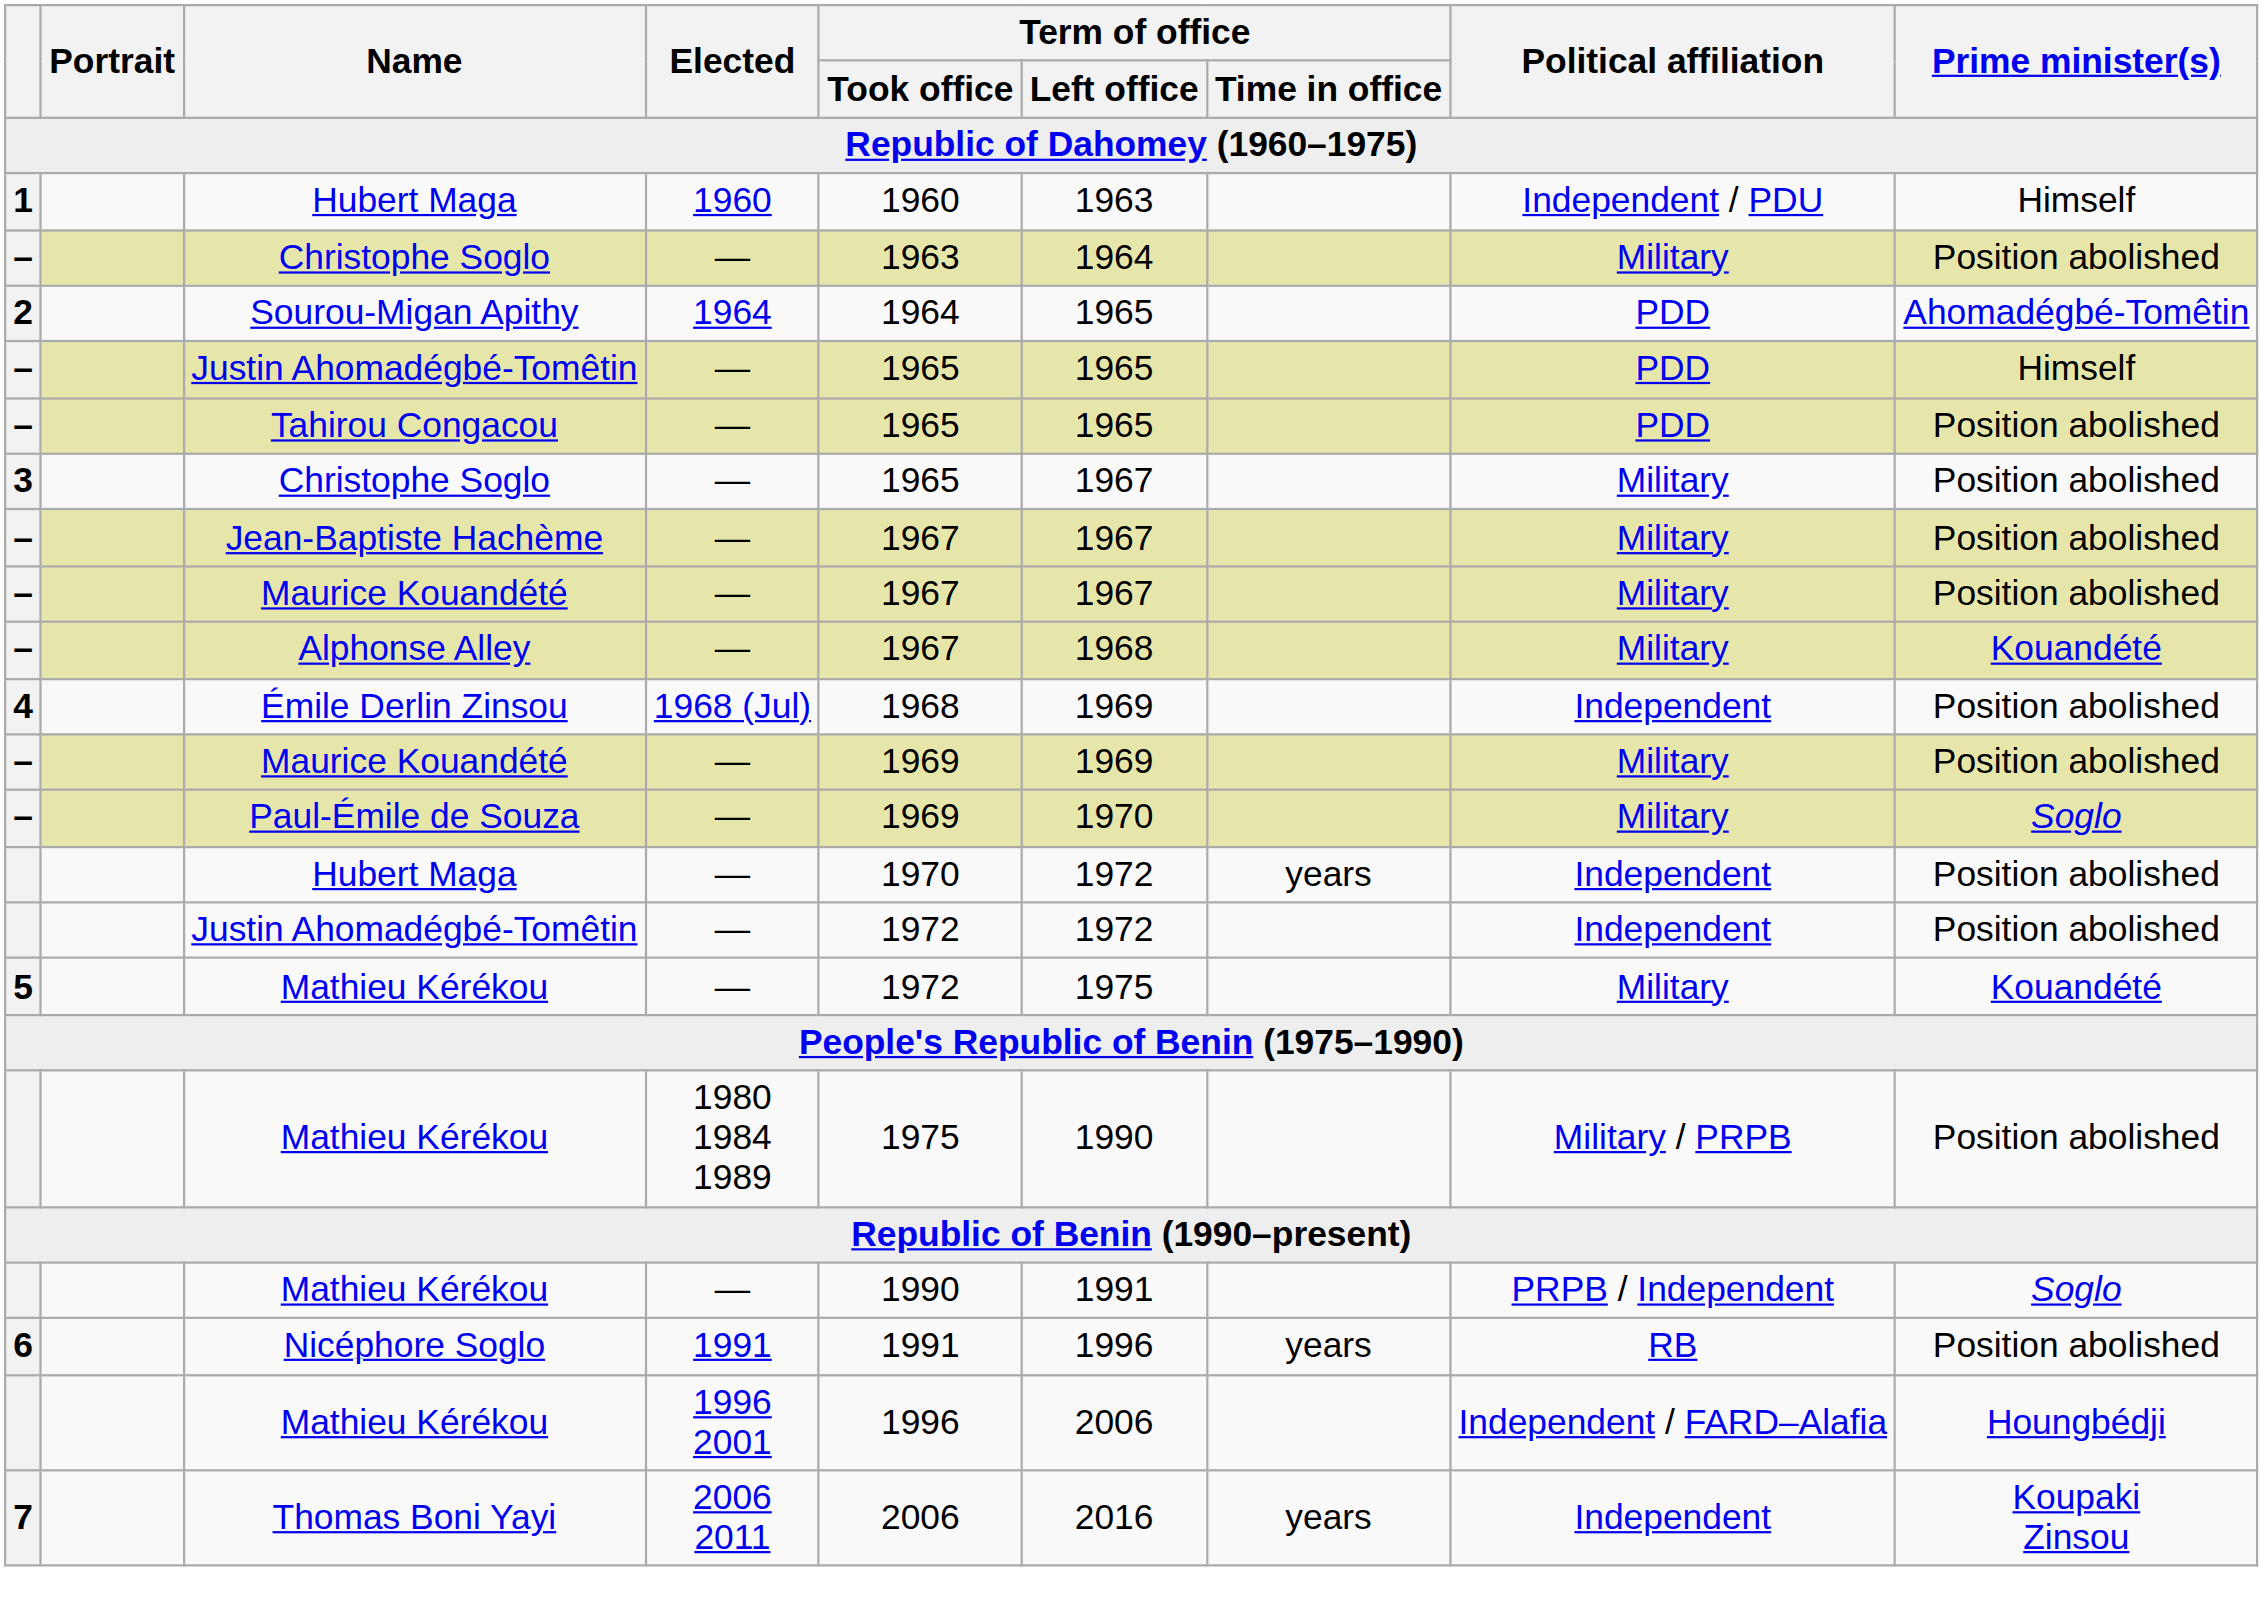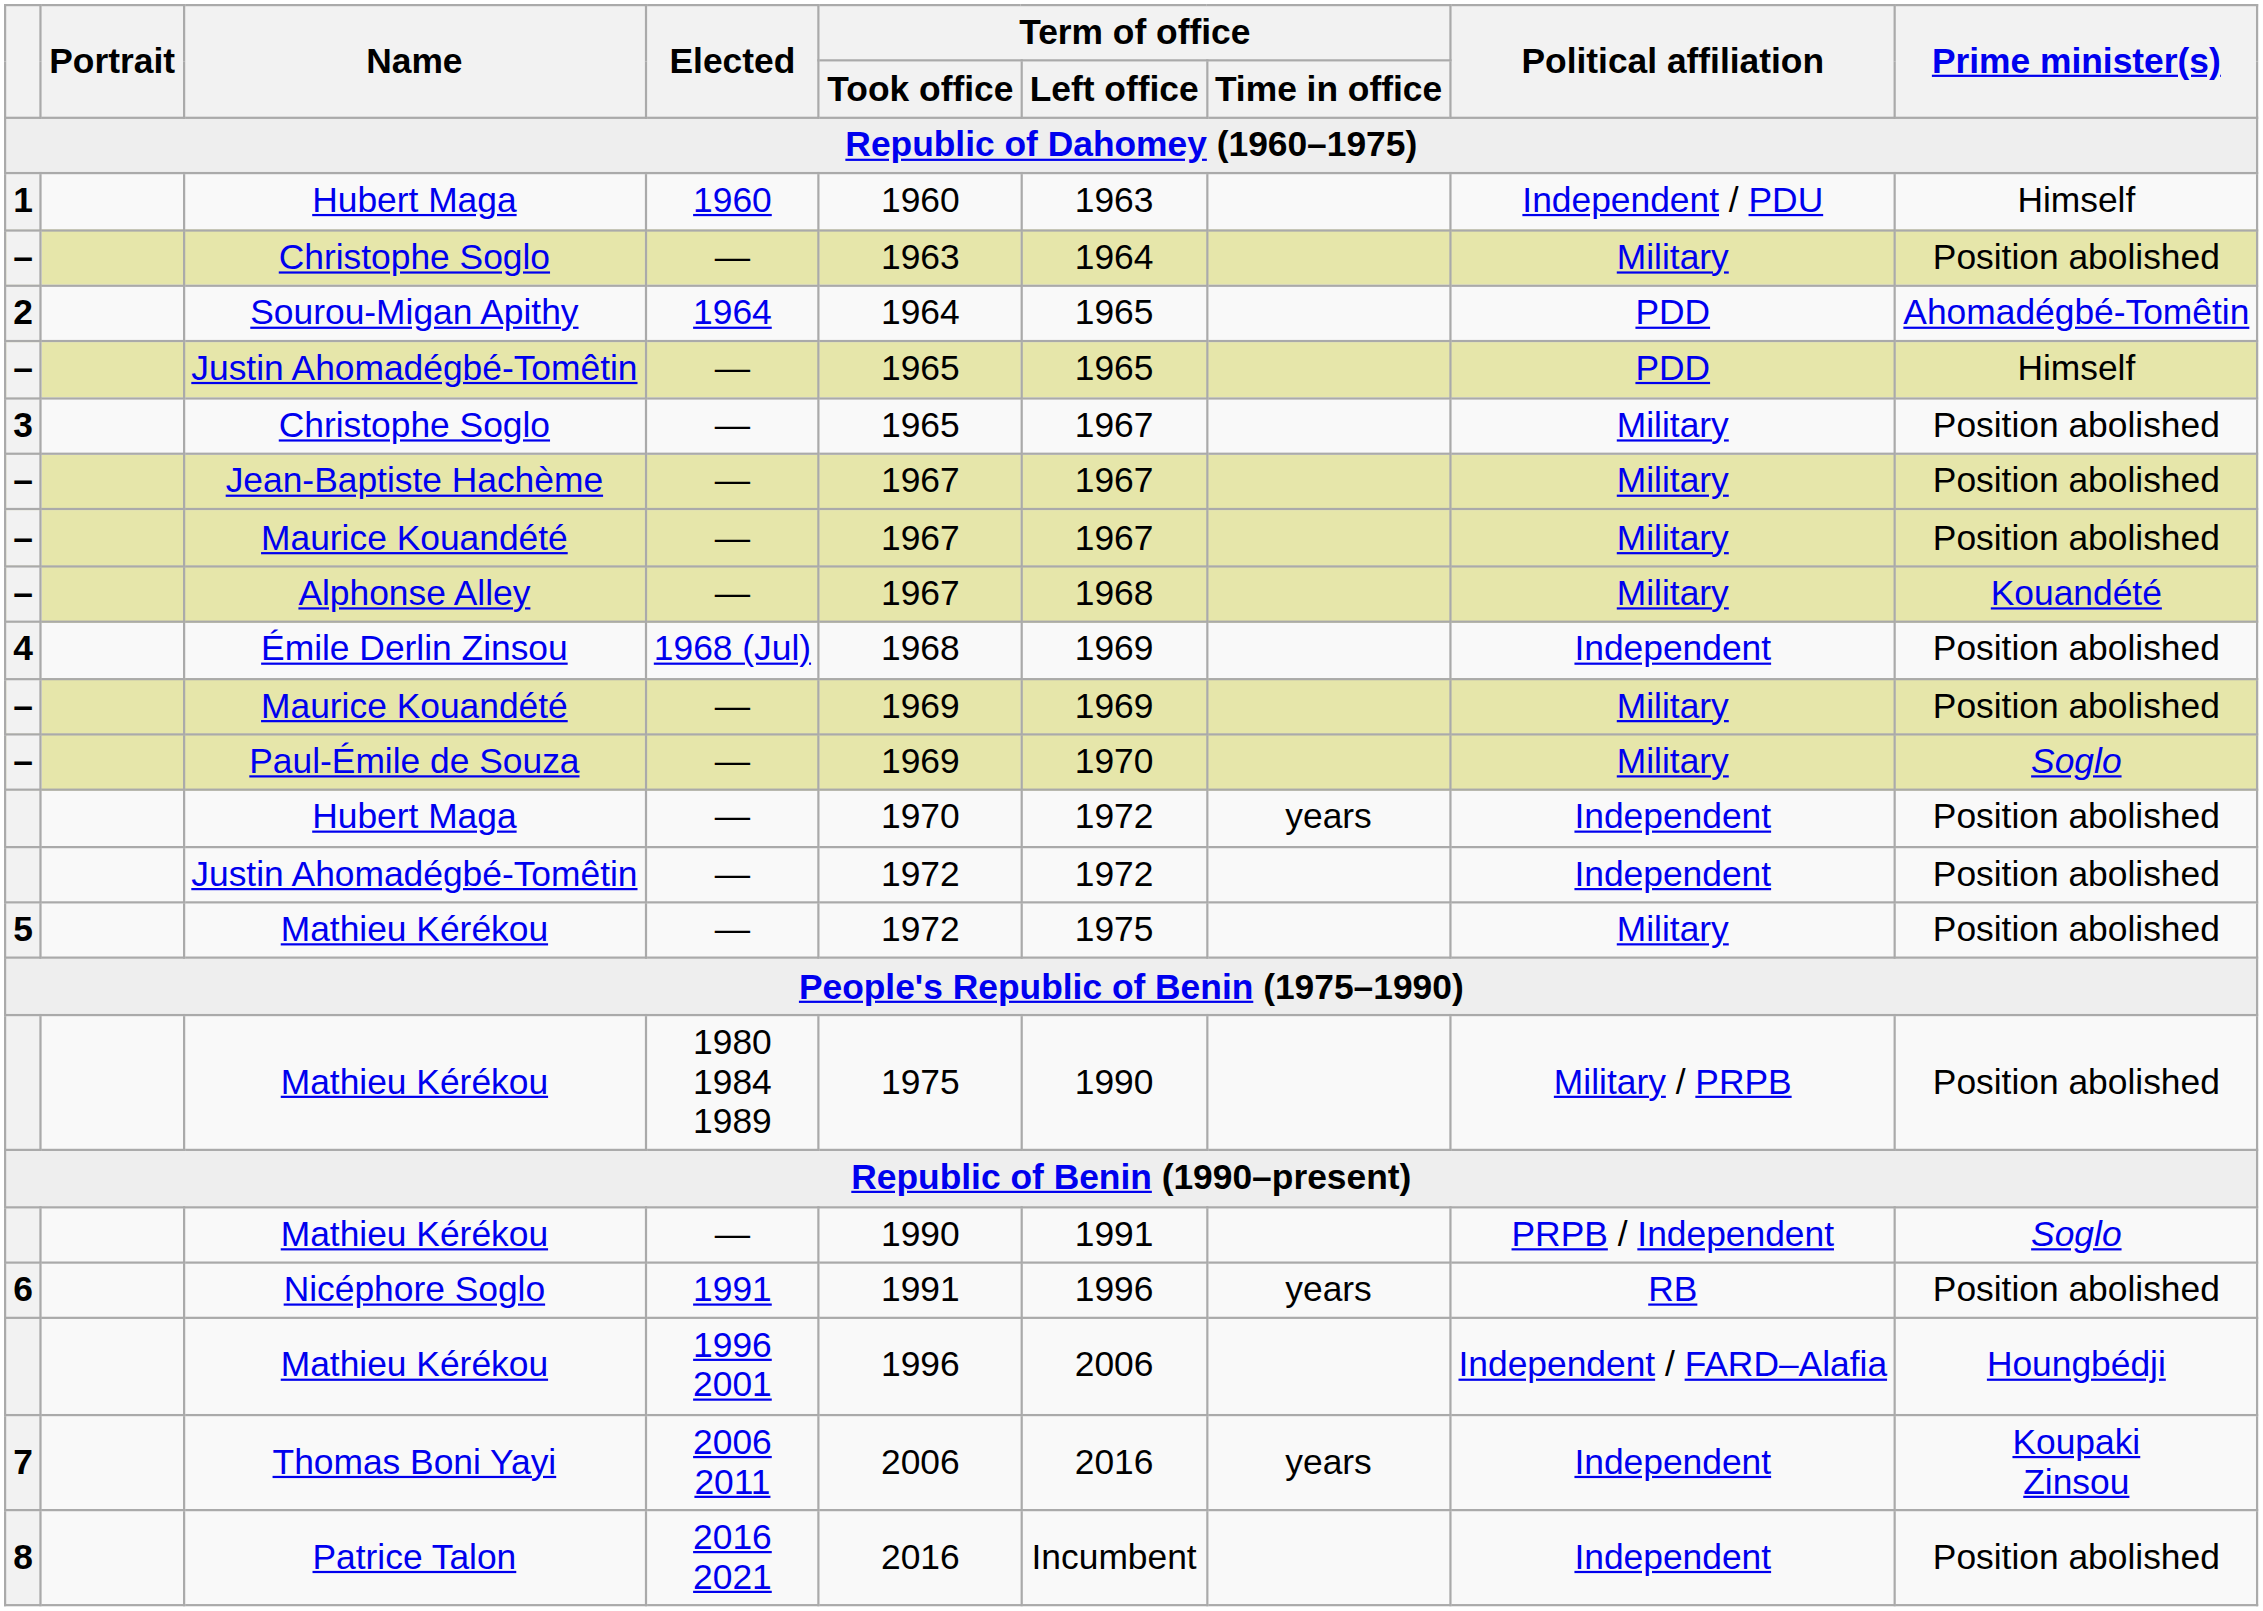- row: (23, 425)
(2076, 985) Kouandété -> (2076, 929) Position abolished
+ row: (23, 1557)
